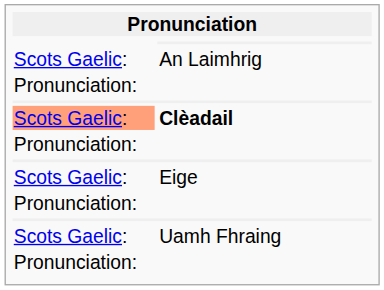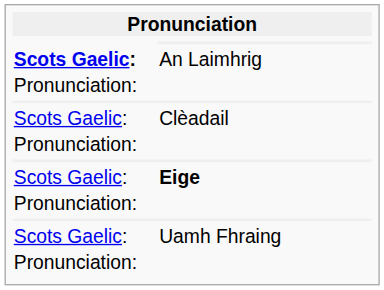(71, 59) normal -> (75, 59) bold
(71, 118) lightsalmon background -> (71, 118) no background
(196, 118) bold -> (194, 118) normal
(178, 177) normal -> (180, 177) bold
